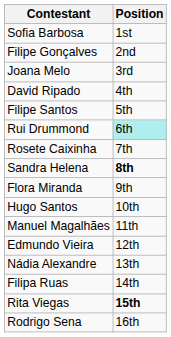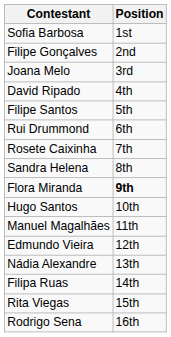(124, 129) paleturquoise background -> (124, 129) no background
(125, 168) bold -> (124, 168) normal
(124, 187) normal -> (125, 187) bold
(128, 303) bold -> (127, 303) normal
